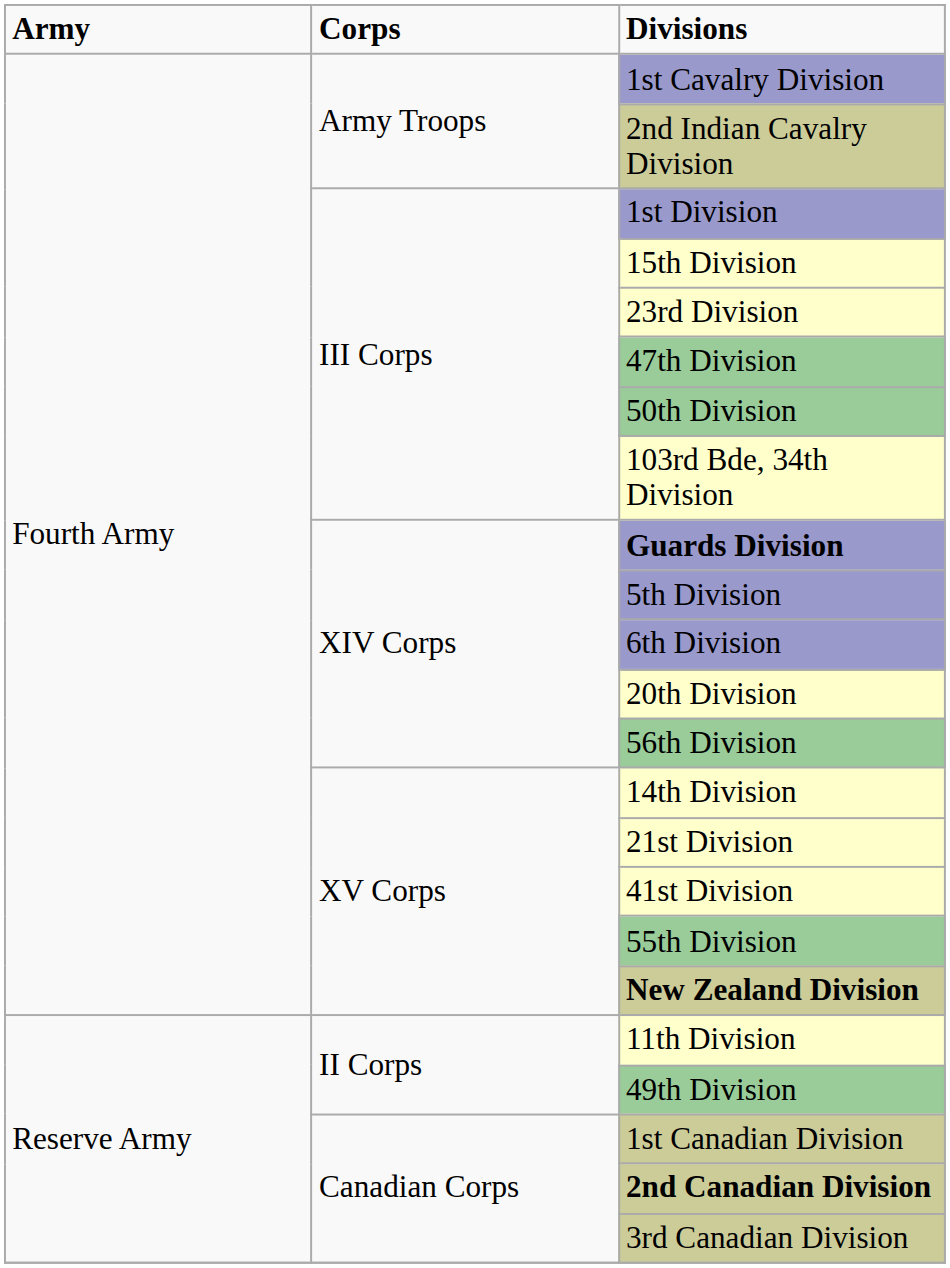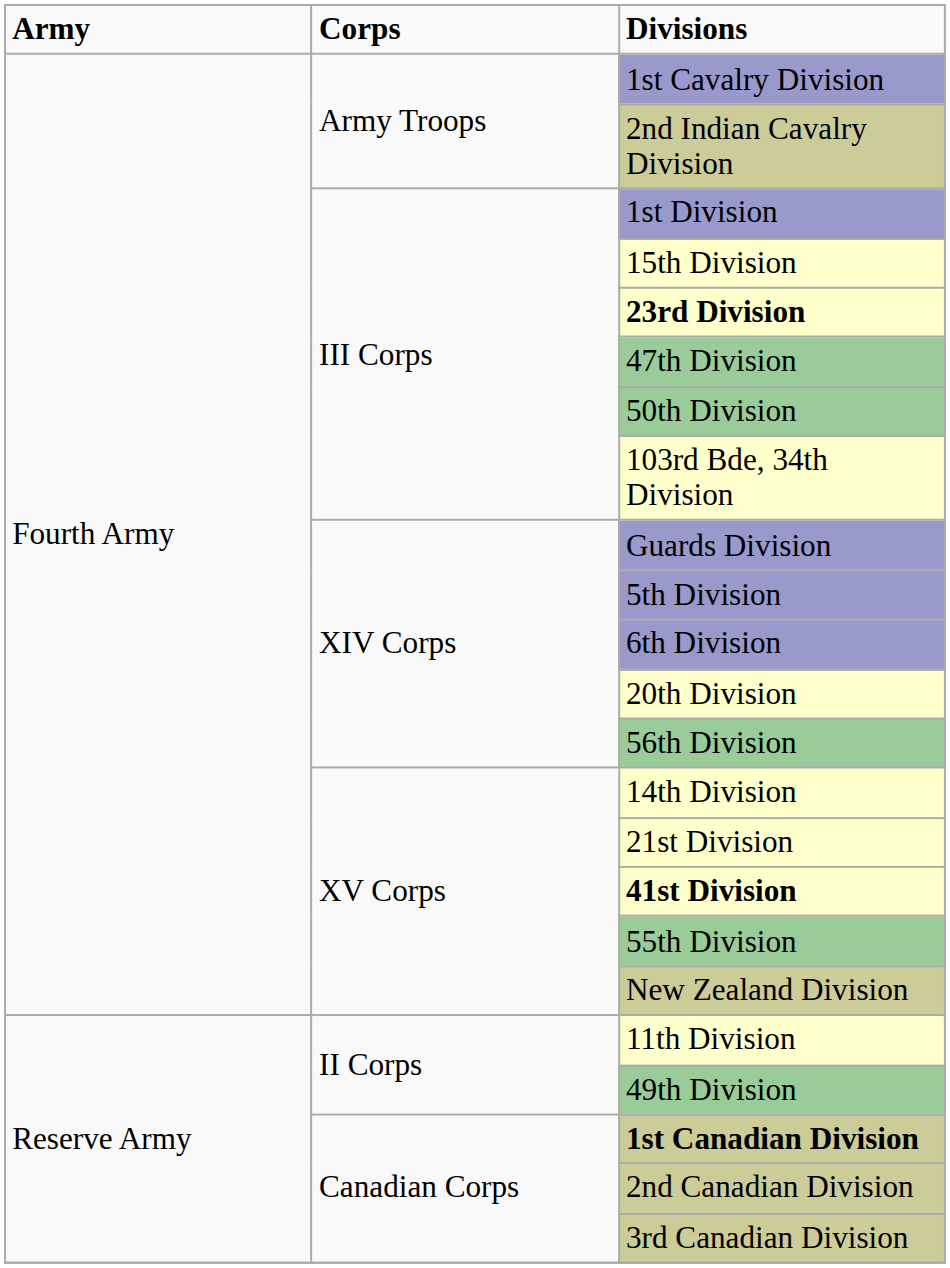(712, 311) normal -> (716, 311) bold
(735, 544) bold -> (729, 544) normal
(710, 891) normal -> (711, 891) bold
(772, 990) bold -> (767, 990) normal
(765, 1138) normal -> (772, 1138) bold
(779, 1188) bold -> (770, 1188) normal
